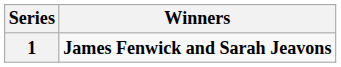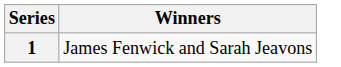(197, 47) bold -> (188, 47) normal
